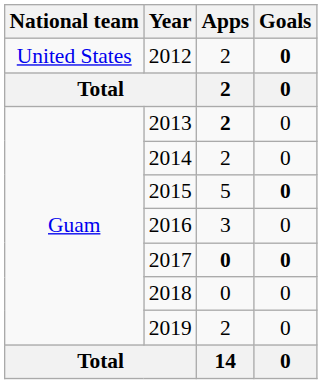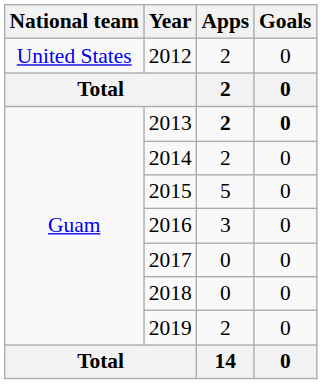(285, 55) bold -> (285, 55) normal
(285, 123) normal -> (285, 123) bold
(285, 191) bold -> (285, 191) normal
(225, 259) bold -> (225, 259) normal
(285, 259) bold -> (285, 259) normal
